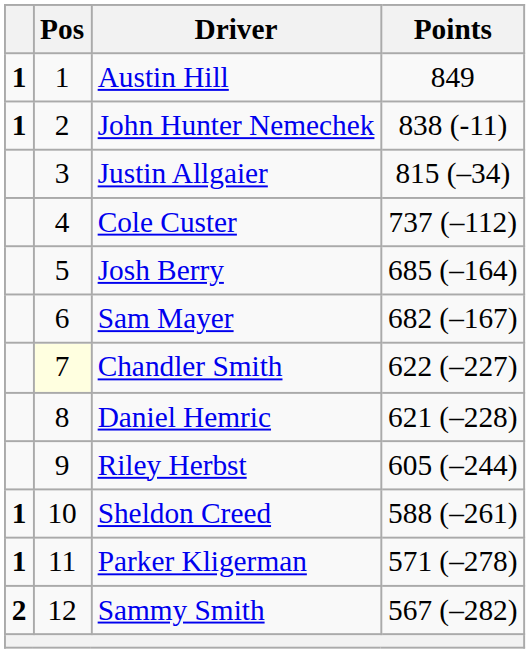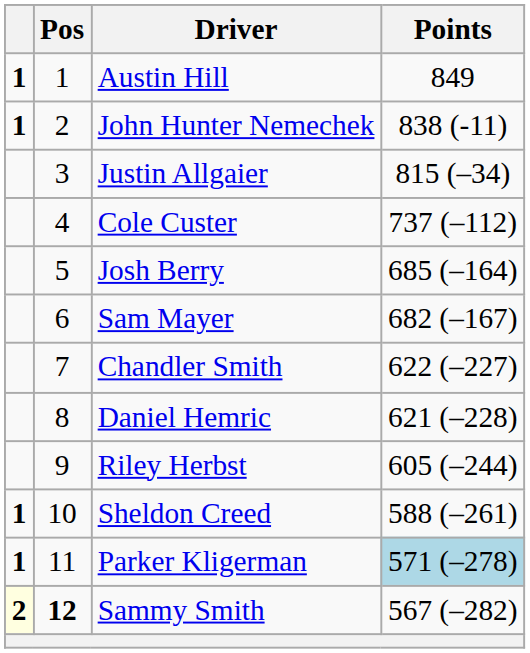(62, 367) lightyellow background -> (62, 367) no background
(453, 560) no background -> (453, 560) lightblue background
(19, 609) no background -> (19, 609) lightyellow background
(62, 609) normal -> (62, 609) bold
